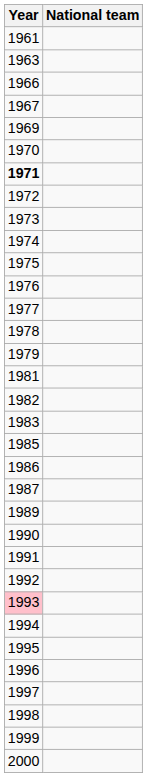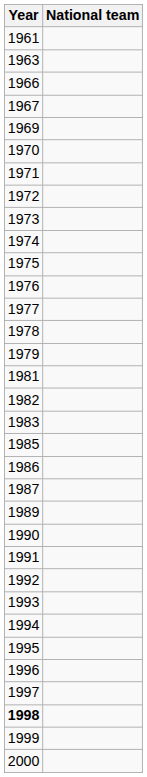(24, 173) bold -> (24, 173) normal
(24, 602) pink background -> (24, 602) no background
(24, 715) normal -> (24, 715) bold
